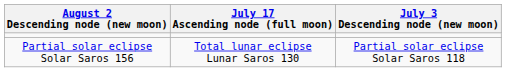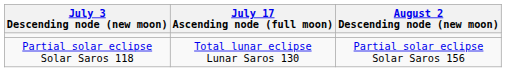columns swapped: (419, 19) <-> (87, 19)
